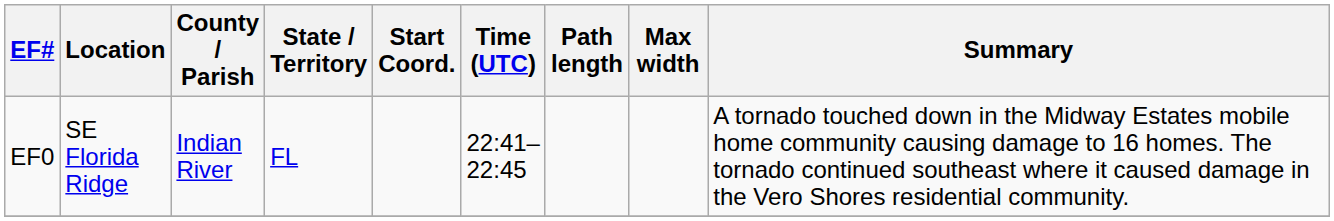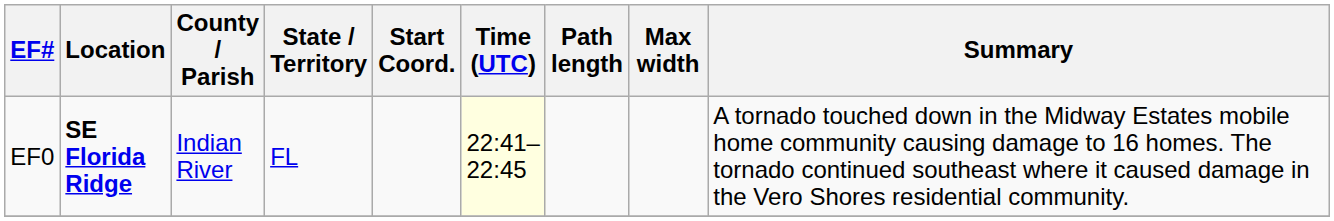(102, 156) normal -> (105, 156) bold
(503, 156) no background -> (503, 156) lightyellow background
